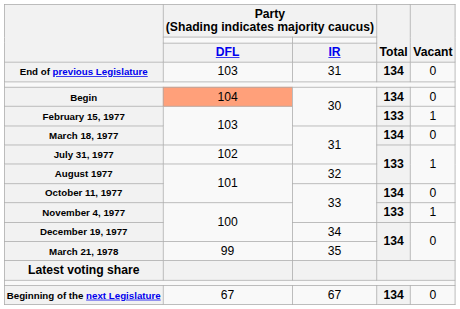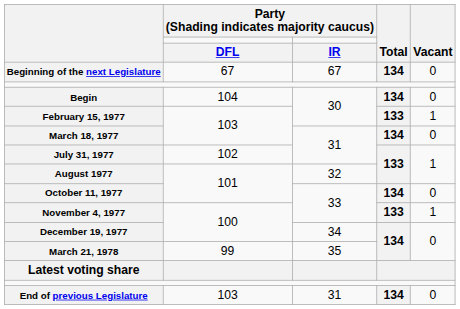rows swapped: (84, 72) <-> (84, 295)
(228, 96) lightsalmon background -> (228, 96) no background
